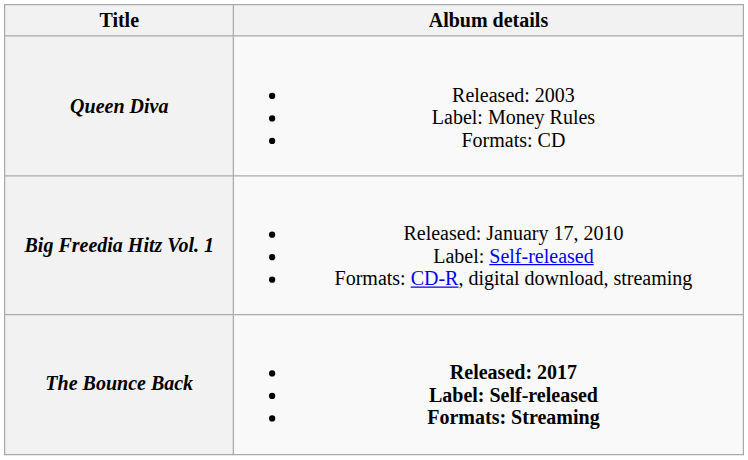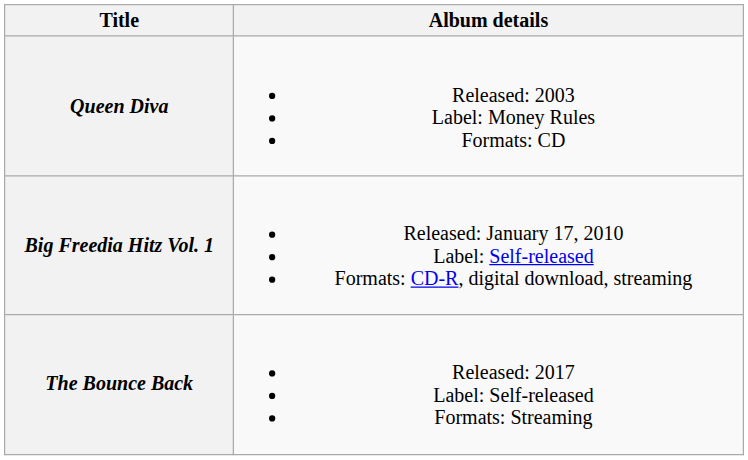(488, 396) bold -> (488, 396) normal
